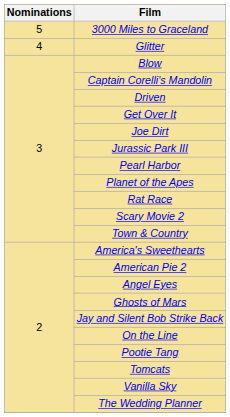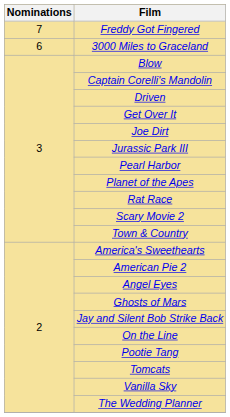+ row: (150, 30)
(39, 30) 5 -> (39, 47) 6
- row: (150, 47)
